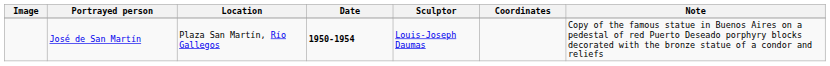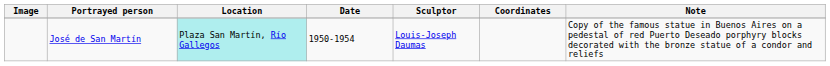(233, 40) no background -> (233, 40) paleturquoise background
(332, 40) bold -> (332, 40) normal
